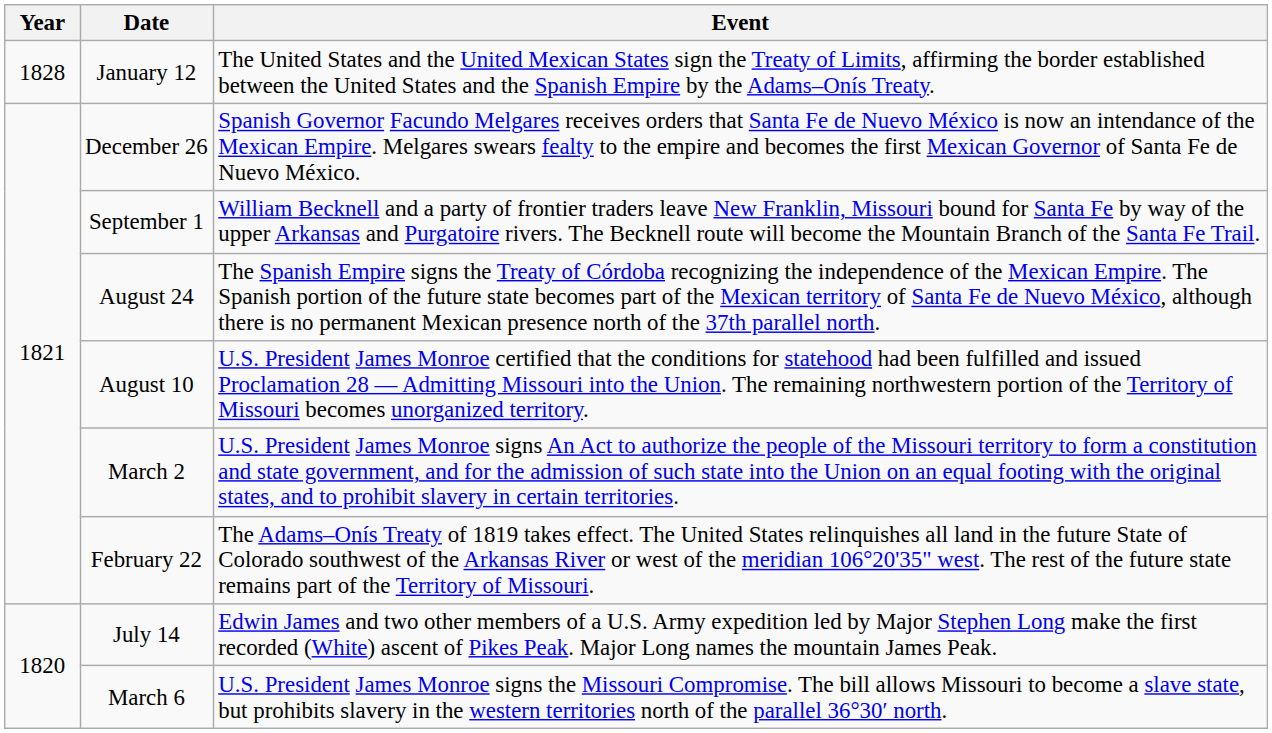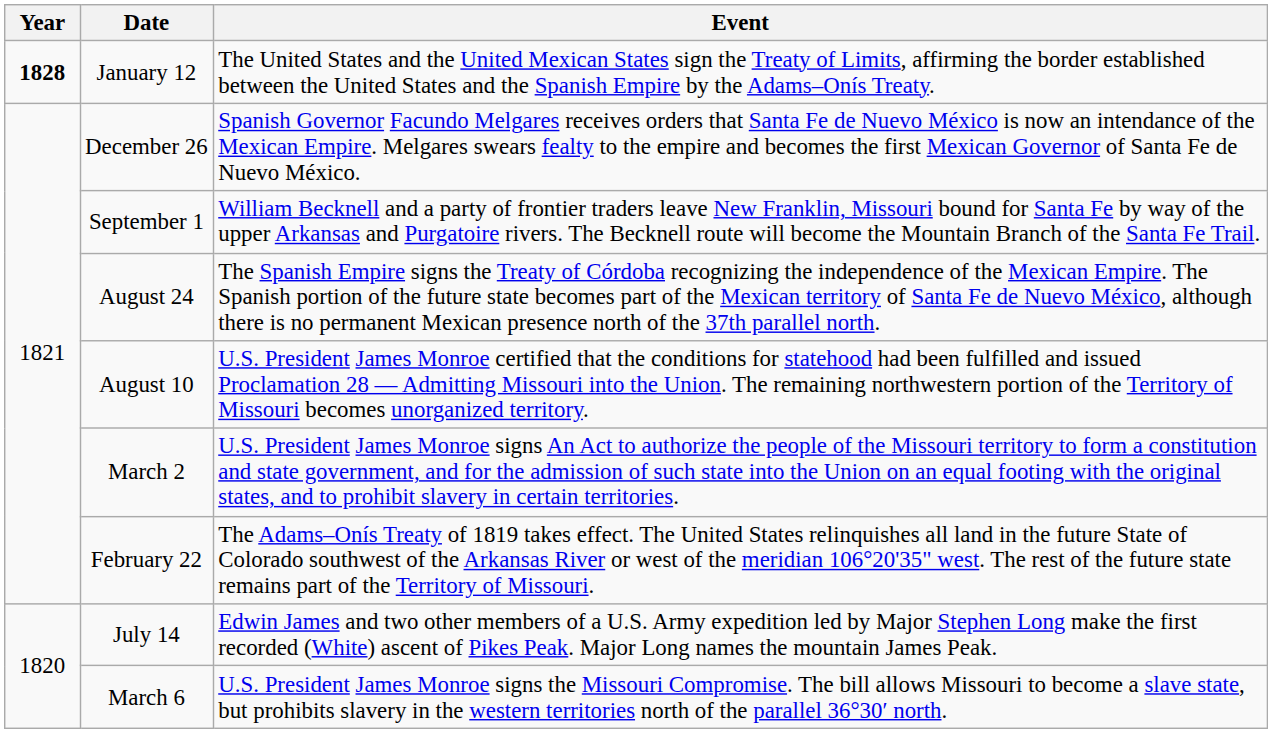(42, 71) normal -> (42, 71) bold
